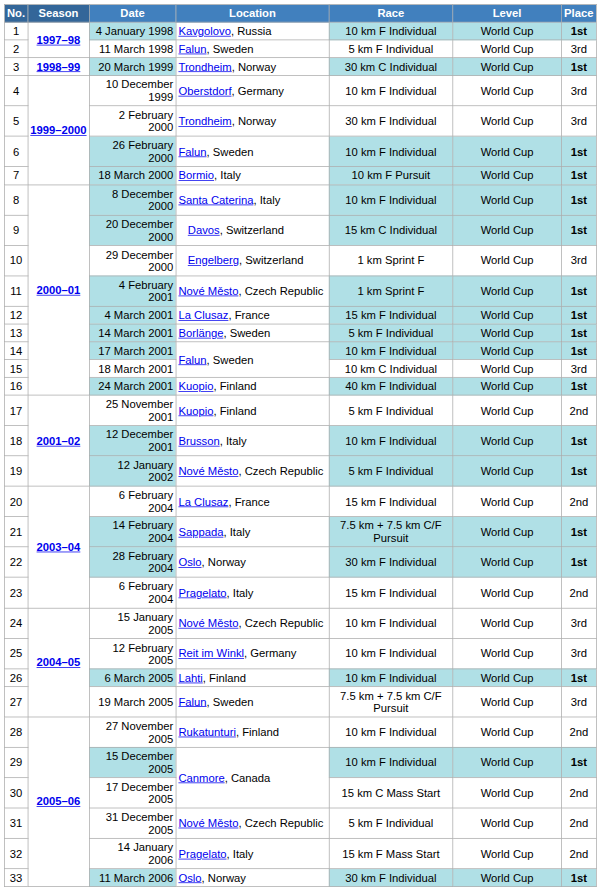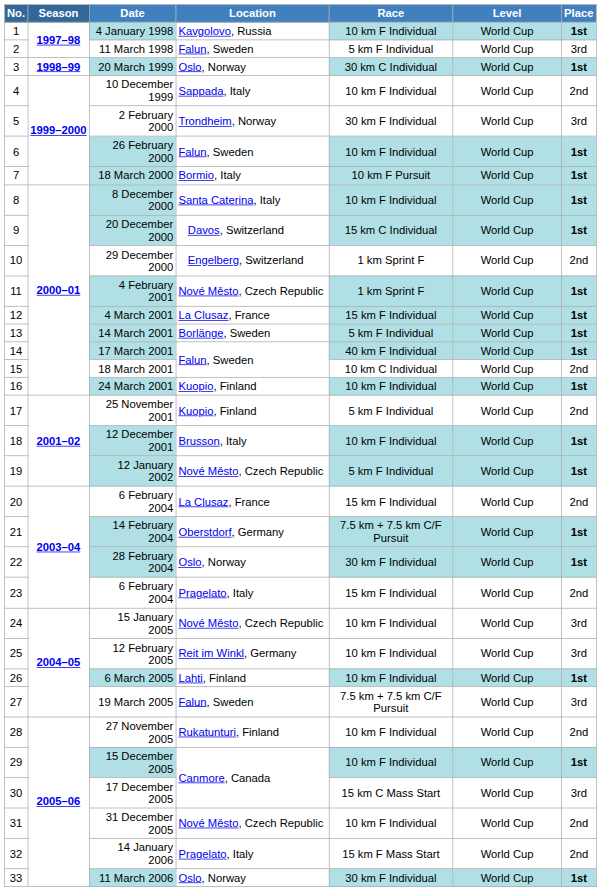(227, 67) Trondheim, Norway -> (212, 67) Oslo, Norway
(231, 91) Oberstdorf, Germany -> (214, 91) Sappada, Italy
(579, 91) 3rd -> (579, 91) 2nd
(579, 261) 3rd -> (579, 261) 2nd
(391, 351) 10 km F Individual -> (391, 351) 40 km F Individual
(579, 369) 3rd -> (579, 369) 2nd
(391, 386) 40 km F Individual -> (391, 386) 10 km F Individual
(214, 532) Sappada, Italy -> (231, 532) Oberstdorf, Germany
(579, 793) 2nd -> (579, 793) 3rd
(391, 823) 5 km F Individual -> (391, 823) 10 km F Individual
